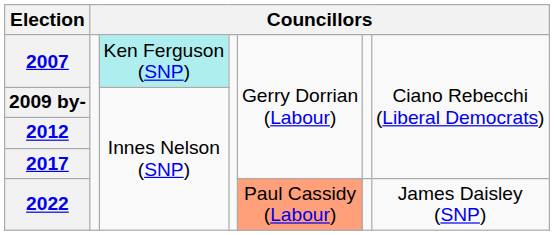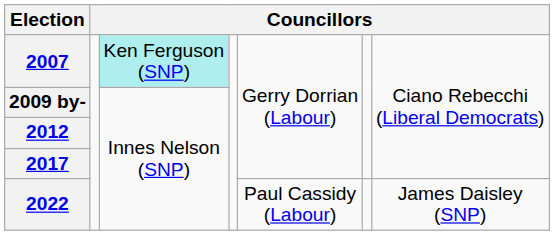(300, 204) lightsalmon background -> (300, 204) no background
